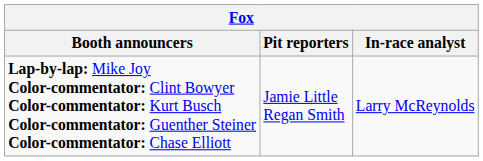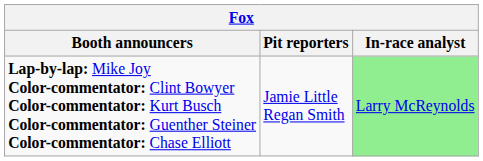(415, 106) no background -> (415, 106) lightgreen background
